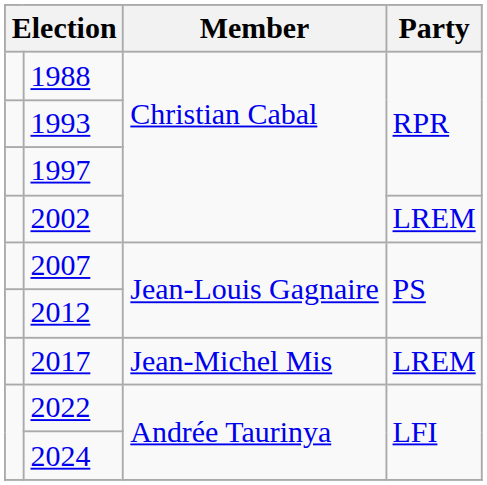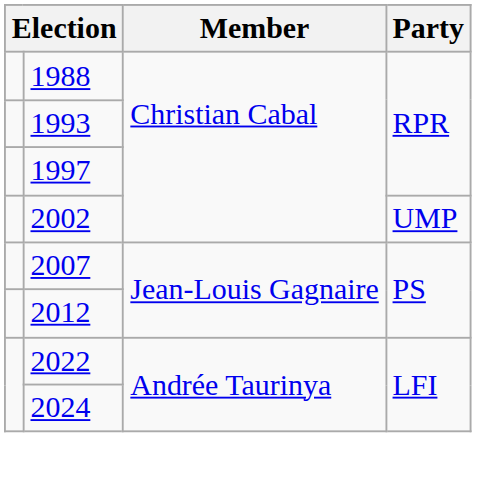(434, 218) LREM -> (425, 218) UMP
- row: (60, 360)
